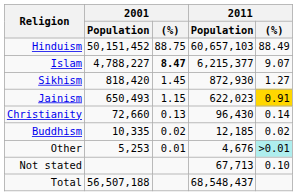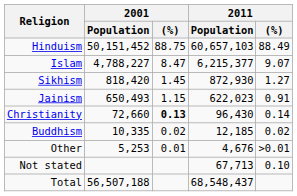(173, 64) bold -> (173, 64) normal
(277, 98) gold background -> (277, 98) no background
(173, 115) normal -> (173, 115) bold
(274, 148) paleturquoise background -> (274, 148) no background
